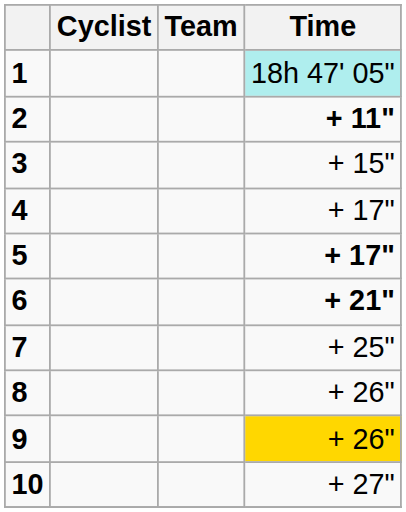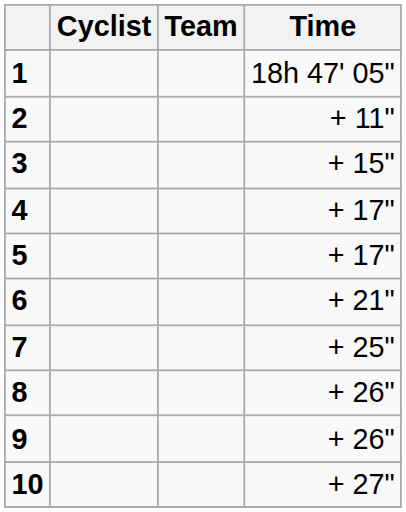(323, 73) paleturquoise background -> (323, 73) no background
(360, 118) bold -> (362, 118) normal
(360, 255) bold -> (361, 255) normal
(360, 301) bold -> (361, 301) normal
(361, 438) gold background -> (361, 438) no background
